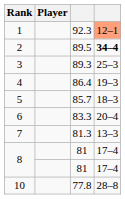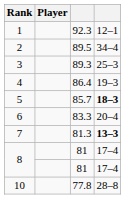(107, 30) lightsalmon background -> (107, 30) no background
(107, 47) bold -> (107, 47) normal
(107, 99) normal -> (107, 99) bold
(107, 133) normal -> (107, 133) bold
